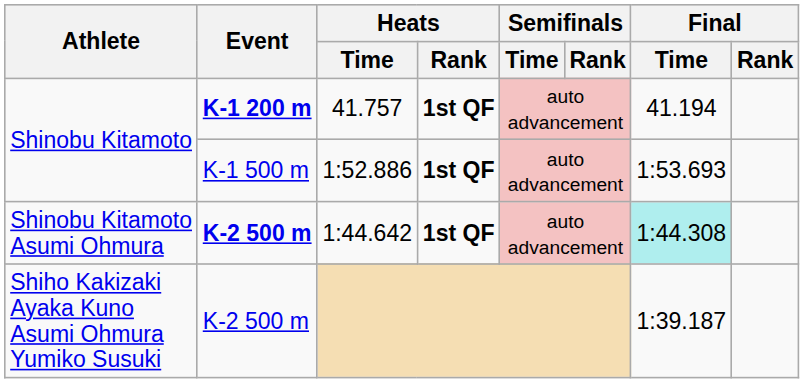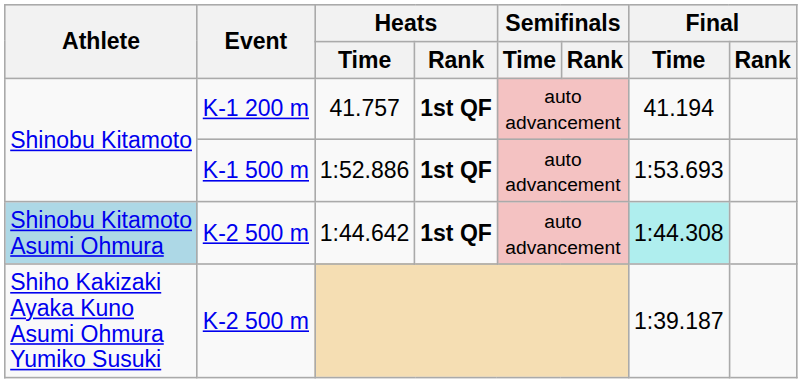(257, 109) bold -> (256, 109) normal
(101, 233) no background -> (101, 233) lightblue background
(257, 233) bold -> (256, 233) normal
